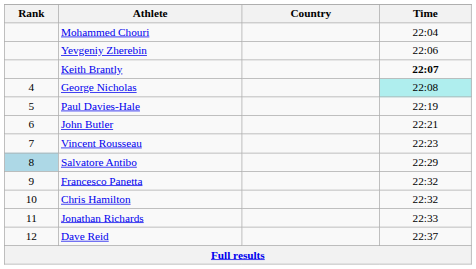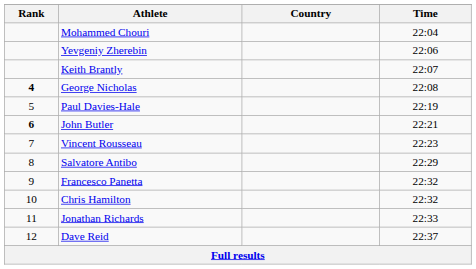(425, 69) bold -> (425, 69) normal
(31, 88) normal -> (31, 88) bold
(425, 88) paleturquoise background -> (425, 88) no background
(31, 125) normal -> (31, 125) bold
(31, 162) lightblue background -> (31, 162) no background
